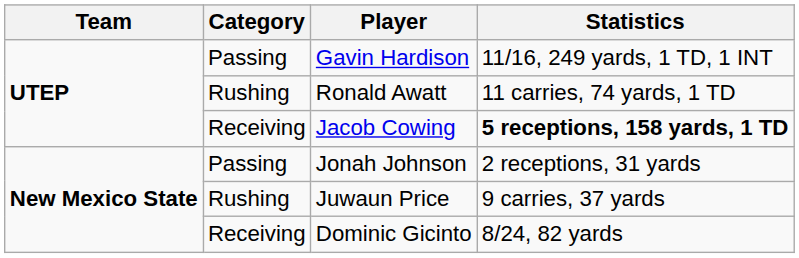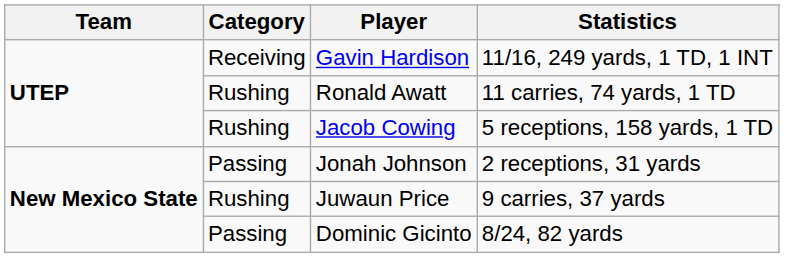(247, 57) Passing -> (257, 57) Receiving
(257, 128) Receiving -> (249, 128) Rushing
(635, 128) bold -> (628, 128) normal
(257, 234) Receiving -> (247, 234) Passing
